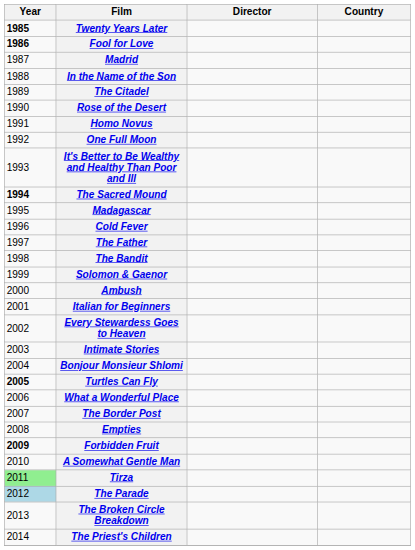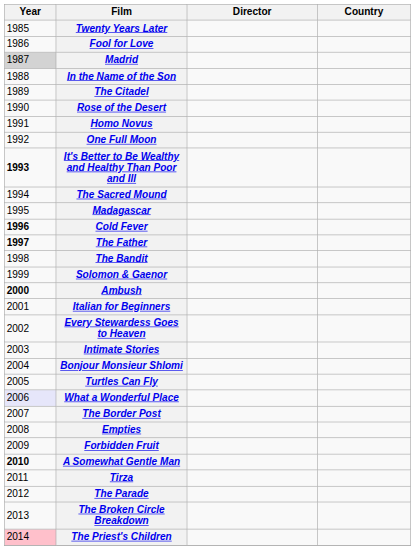(18, 28) bold -> (18, 28) normal
(18, 44) bold -> (18, 44) normal
(18, 60) no background -> (18, 60) lightgrey background
(18, 167) normal -> (18, 167) bold
(18, 195) bold -> (18, 195) normal
(18, 227) normal -> (18, 227) bold
(18, 242) normal -> (18, 242) bold
(18, 290) normal -> (18, 290) bold
(18, 382) bold -> (18, 382) normal
(18, 398) no background -> (18, 398) lavender background
(18, 446) bold -> (18, 446) normal
(18, 462) normal -> (18, 462) bold
(17, 478) lightgreen background -> (17, 478) no background
(18, 494) lightblue background -> (18, 494) no background
(18, 537) no background -> (18, 537) pink background
